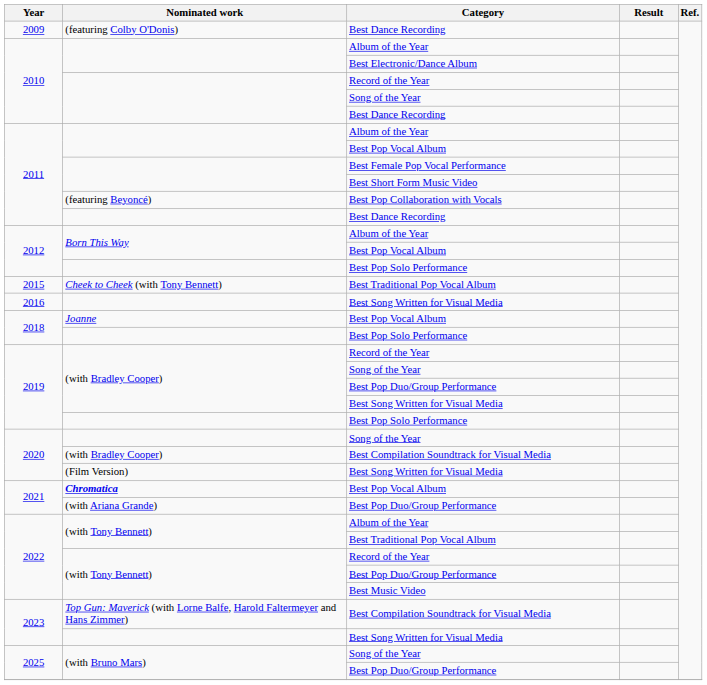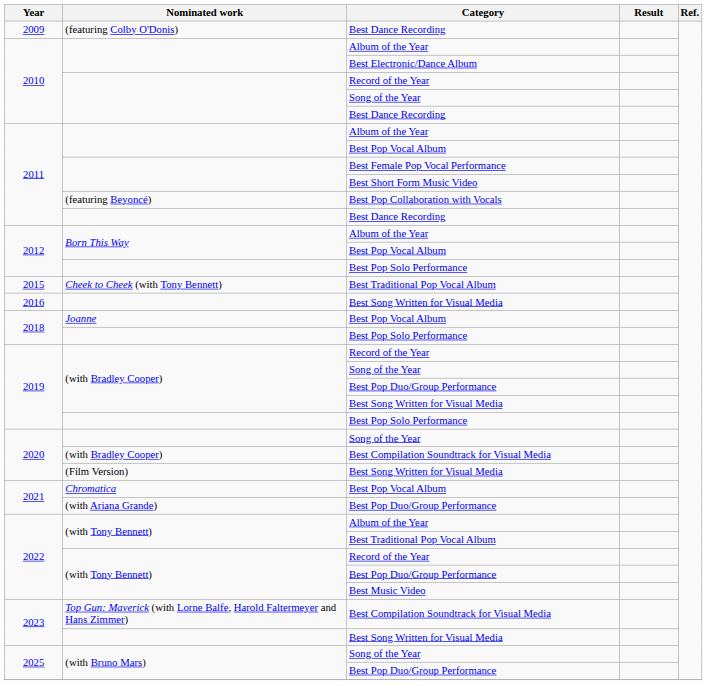(92, 489) bold -> (91, 489) normal
